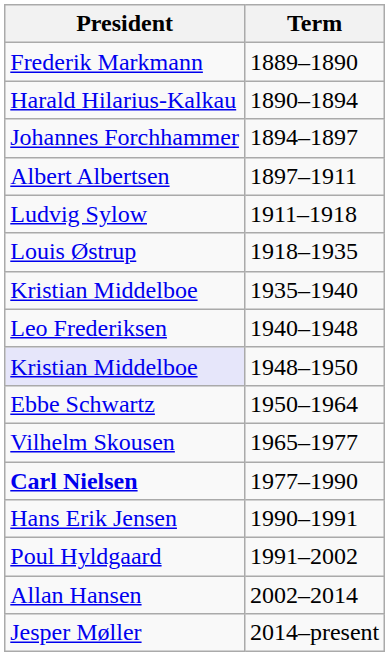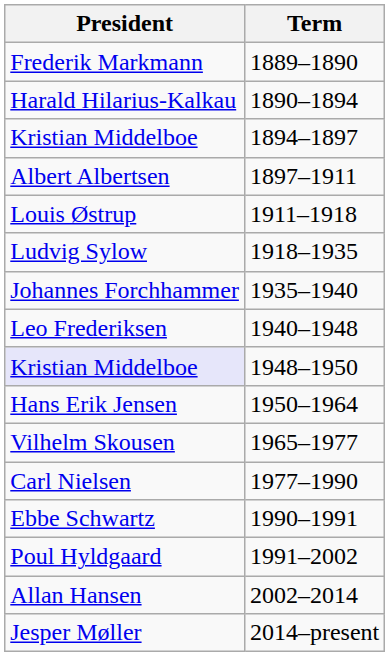(125, 137) Johannes Forchhammer -> (104, 137) Kristian Middelboe
(79, 213) Ludvig Sylow -> (73, 213) Louis Østrup
(73, 251) Louis Østrup -> (79, 251) Ludvig Sylow
(104, 289) Kristian Middelboe -> (125, 289) Johannes Forchhammer
(83, 404) Ebbe Schwartz -> (94, 404) Hans Erik Jensen
(74, 480) bold -> (71, 480) normal
(94, 518) Hans Erik Jensen -> (83, 518) Ebbe Schwartz
